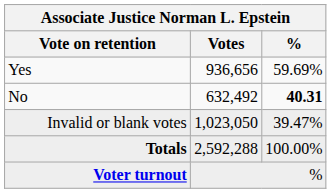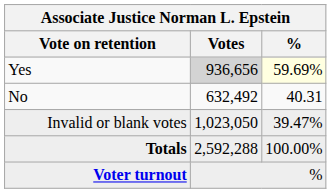(232, 70) no background -> (232, 70) lightgrey background
(298, 70) no background -> (298, 70) lightyellow background
(305, 96) bold -> (305, 96) normal
